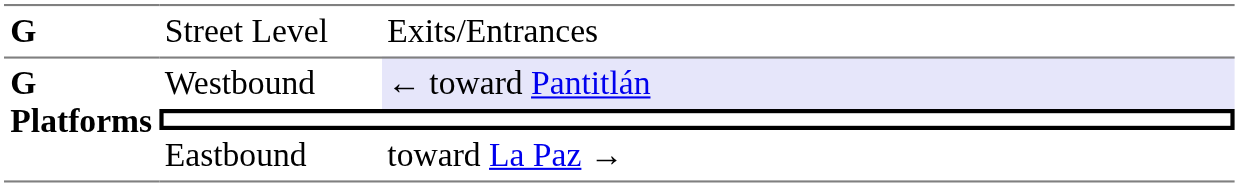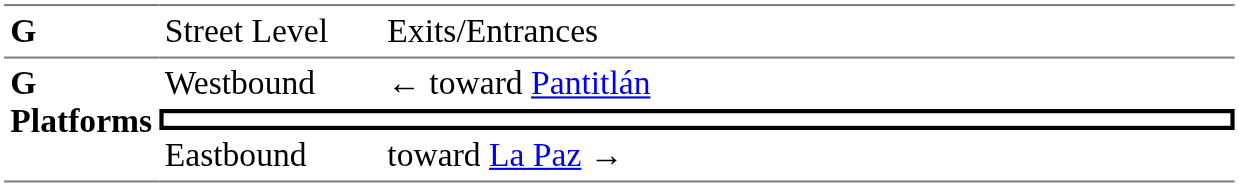(519, 83) lavender background -> (519, 83) no background
